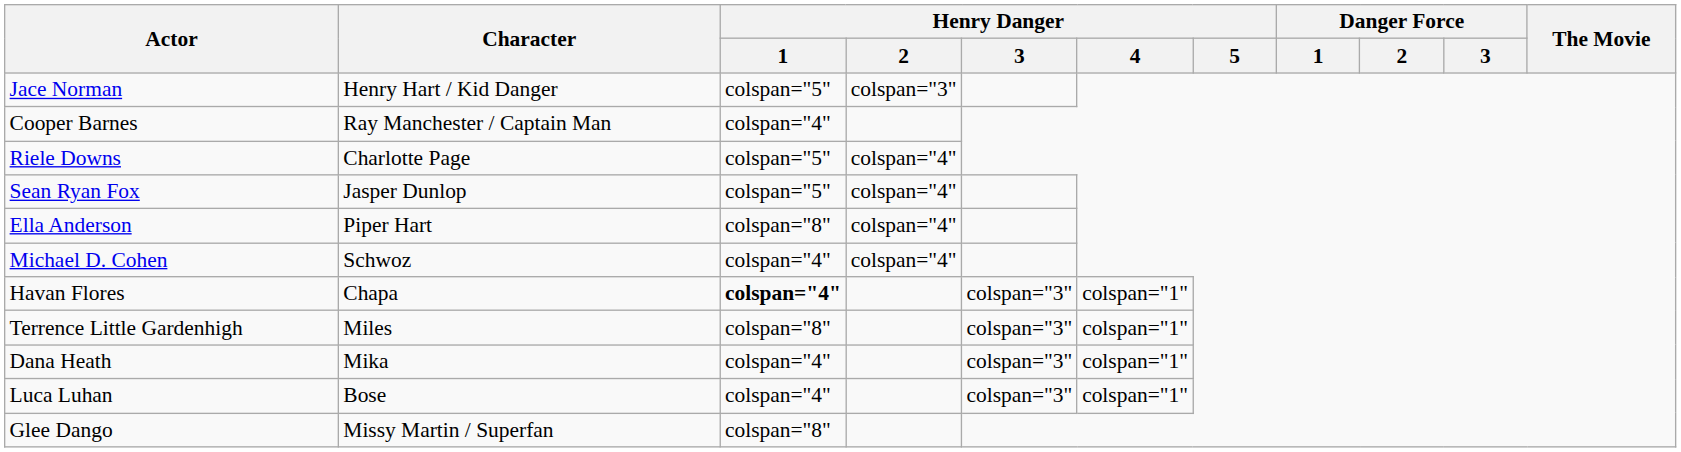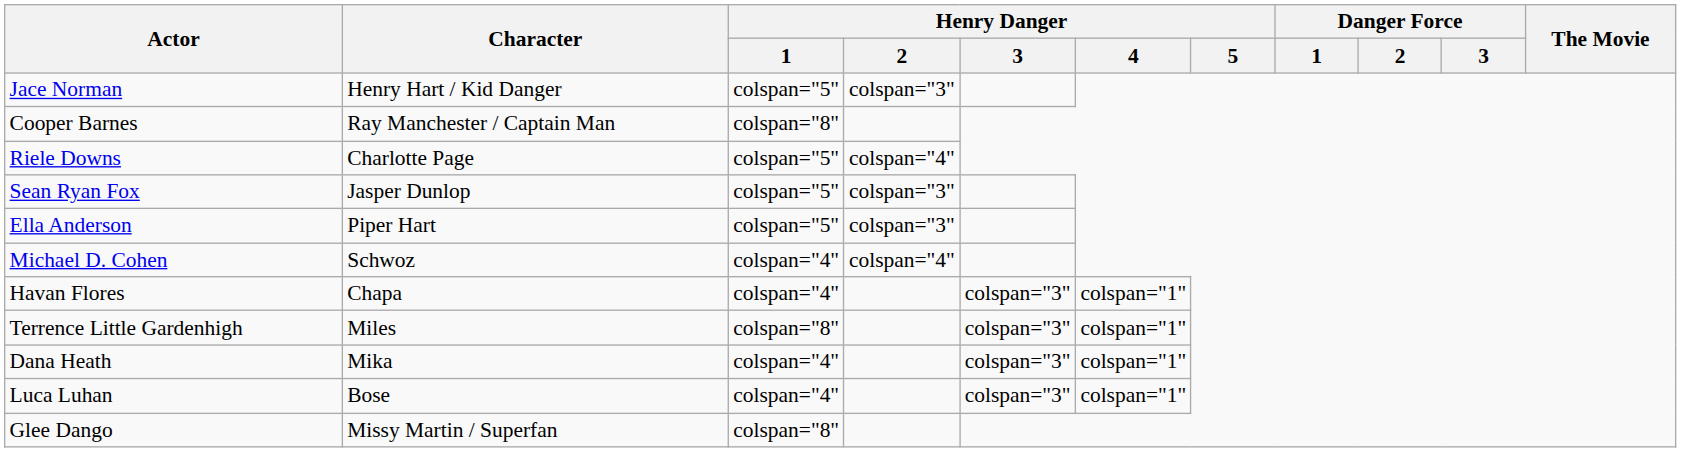(778, 123) colspan="4" -> (786, 123) colspan="8"
(904, 191) colspan="4" -> (902, 191) colspan="3"
(778, 225) colspan="8" -> (786, 225) colspan="5"
(904, 225) colspan="4" -> (902, 225) colspan="3"
(783, 293) bold -> (786, 293) normal
